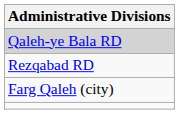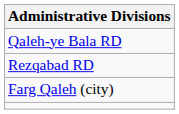(65, 41) lightgrey background -> (65, 41) no background
